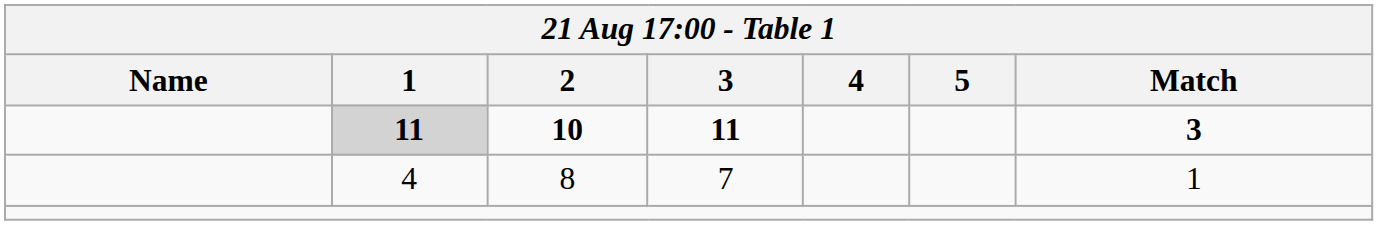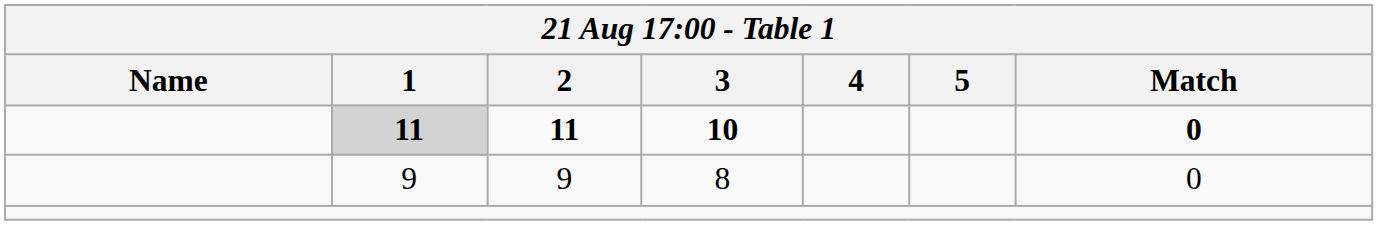(567, 129) 10 -> (564, 129) 11
(726, 129) 11 -> (722, 129) 10
(1194, 129) 3 -> (1194, 129) 0
(409, 179) 4 -> (409, 179) 9
(567, 179) 8 -> (564, 179) 9
(726, 179) 7 -> (722, 179) 8
(1194, 179) 1 -> (1194, 179) 0
